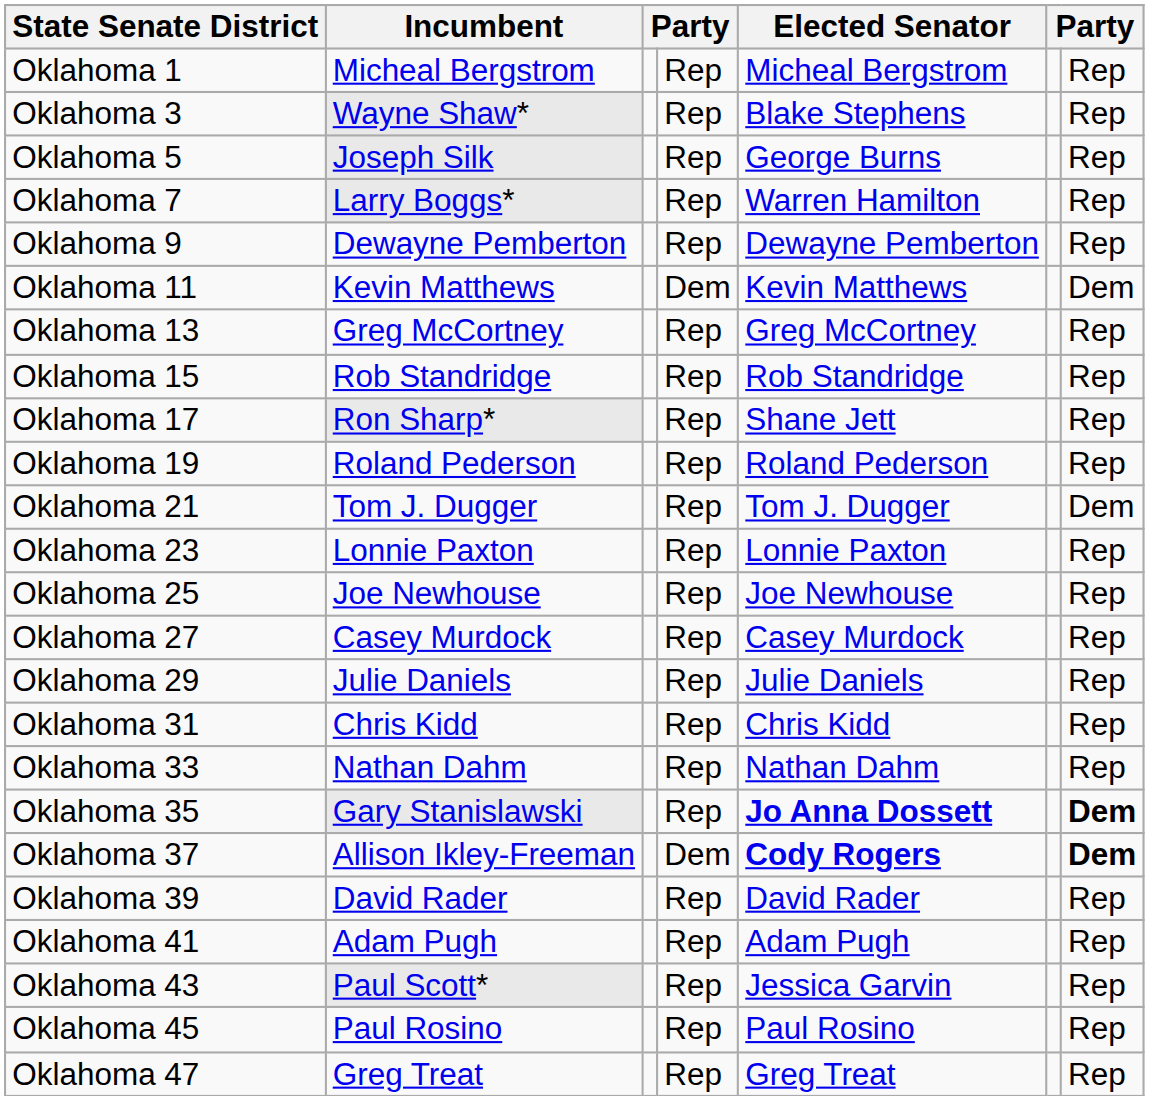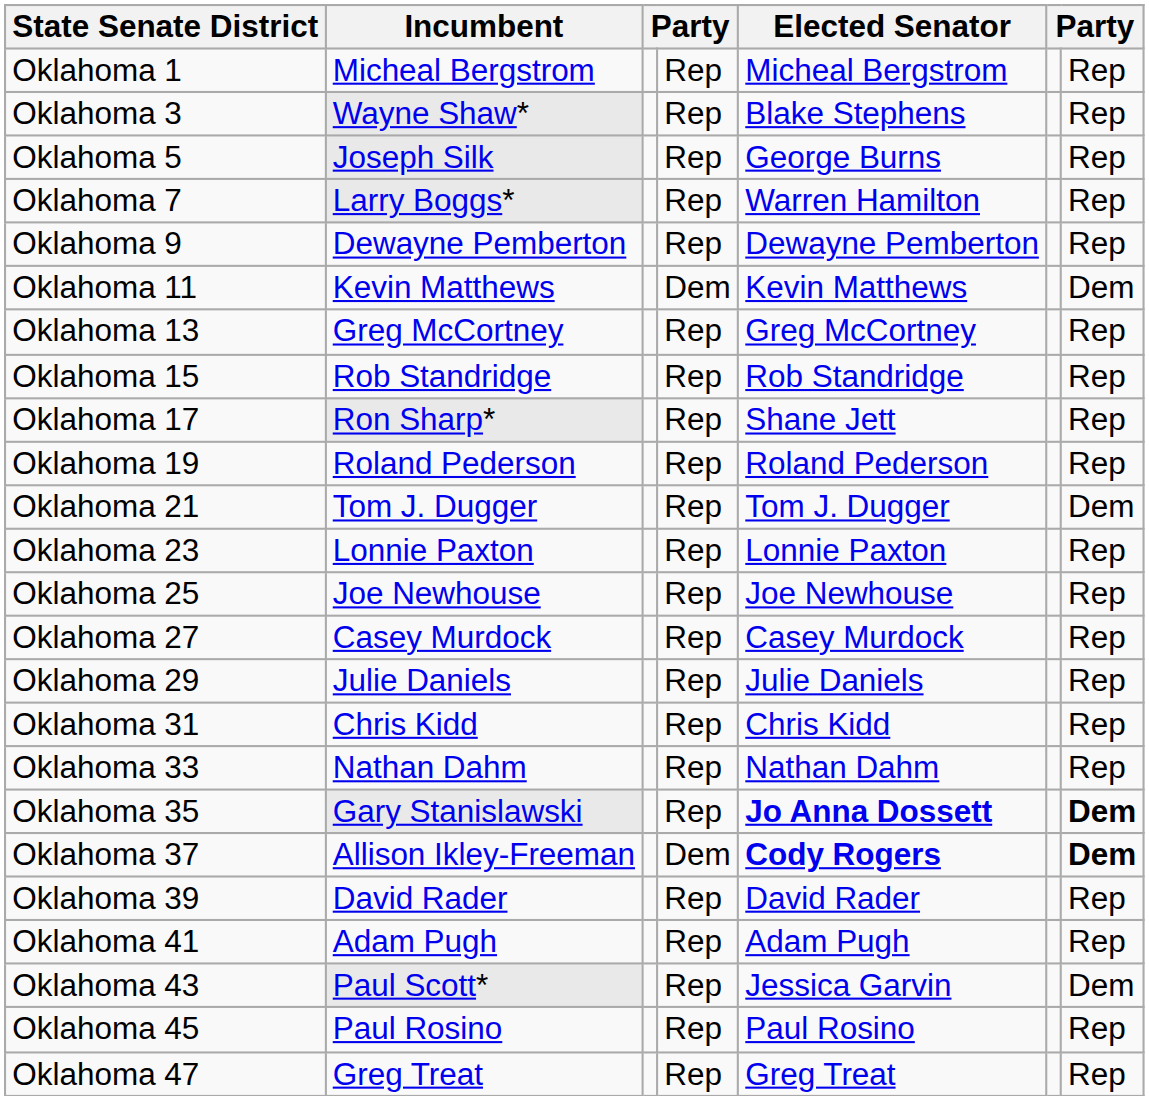(1097, 985) Rep -> (1101, 985) Dem
